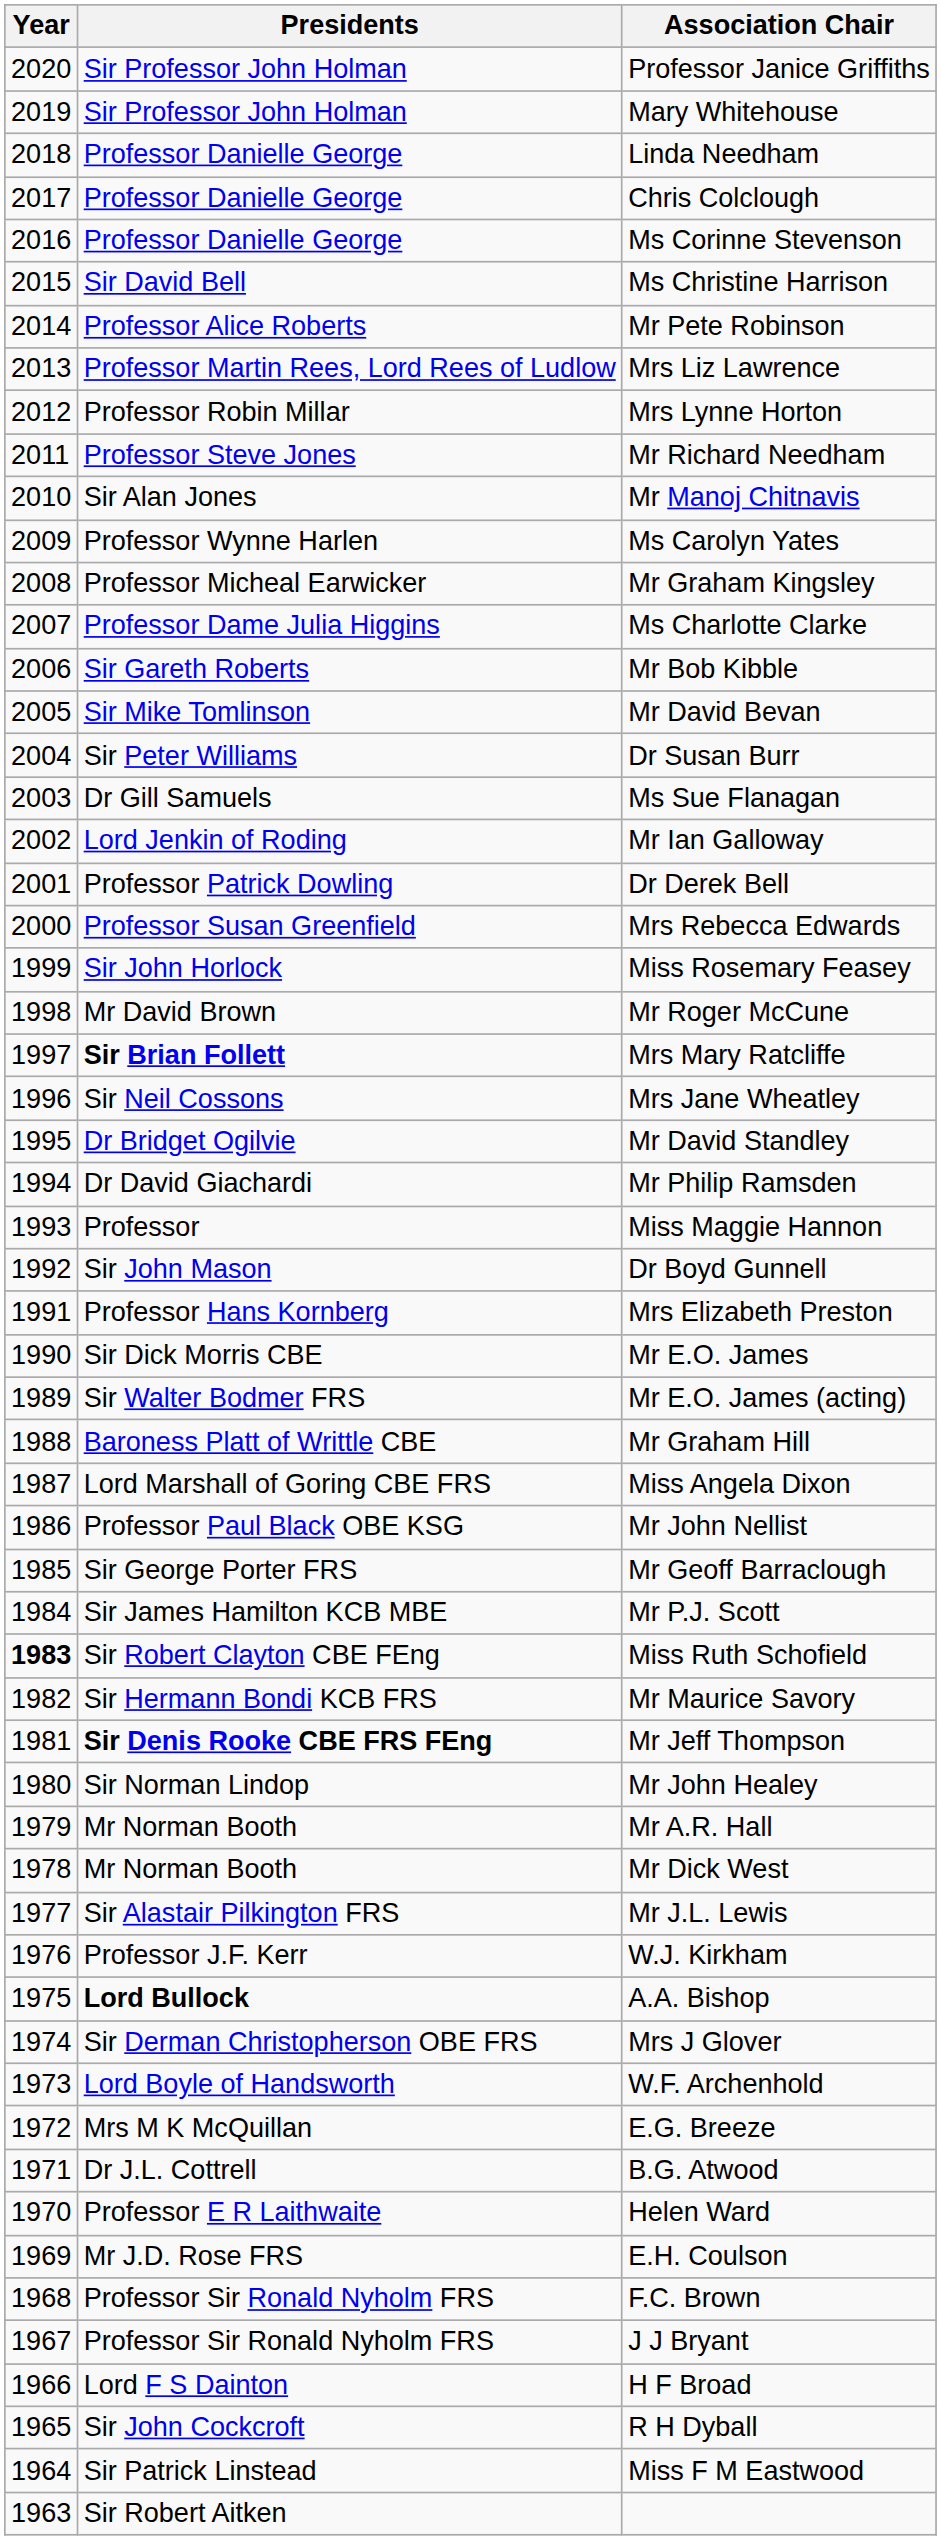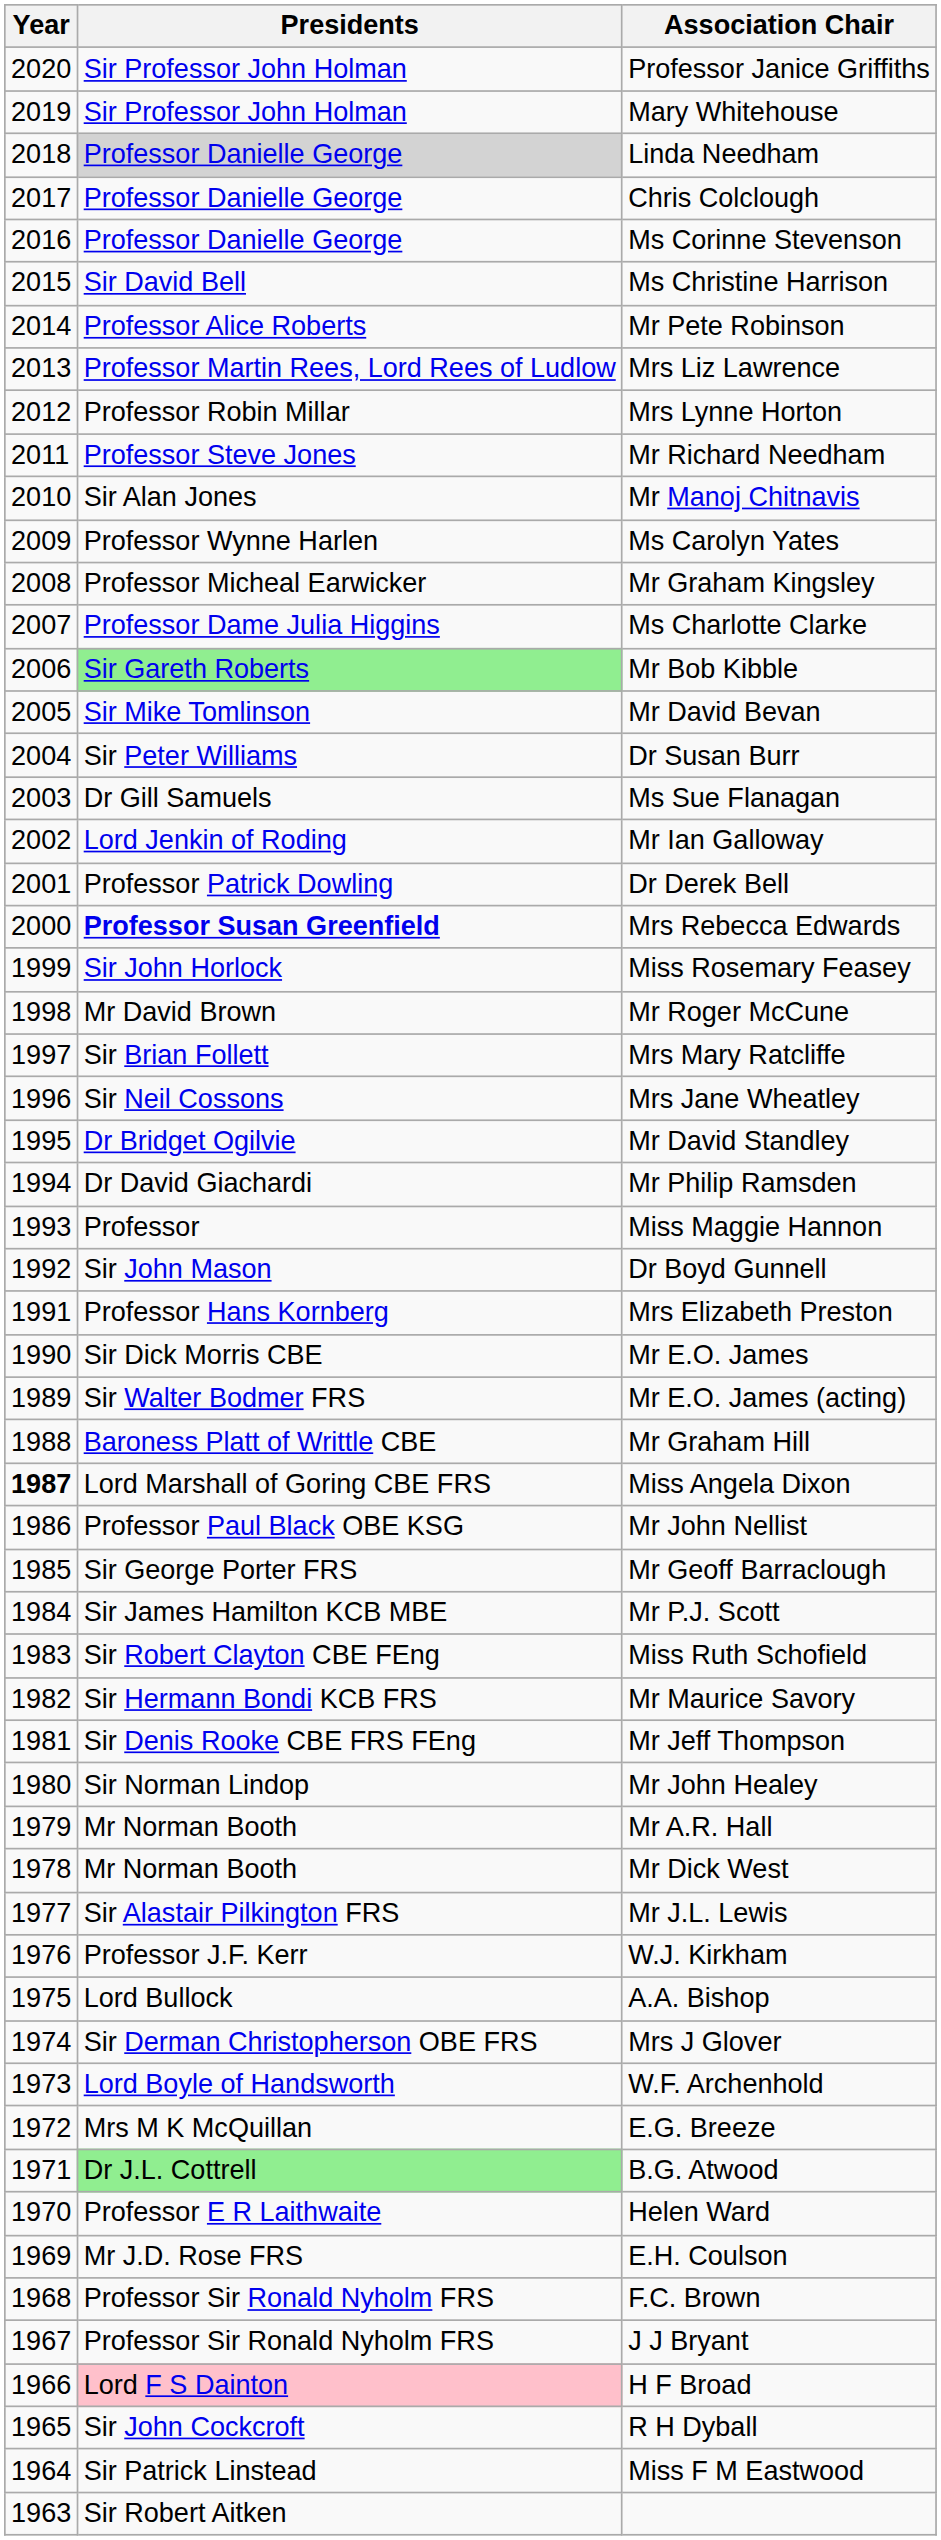(243, 154) no background -> (243, 154) lightgrey background
(196, 669) no background -> (196, 669) lightgreen background
(250, 926) normal -> (262, 926) bold
(184, 1055) bold -> (176, 1055) normal
(41, 1483) normal -> (41, 1483) bold
(41, 1655) bold -> (41, 1655) normal
(288, 1741) bold -> (280, 1741) normal
(166, 1998) bold -> (158, 1998) normal
(170, 2170) no background -> (170, 2170) lightgreen background
(186, 2384) no background -> (186, 2384) pink background
